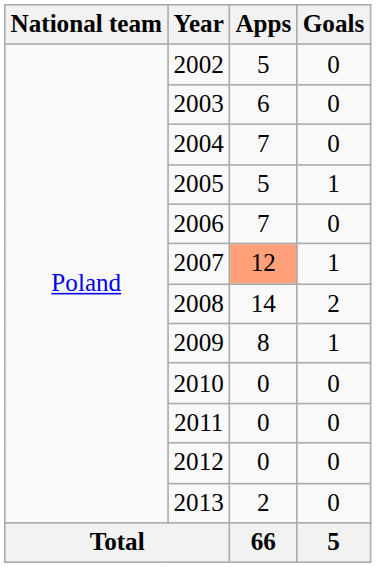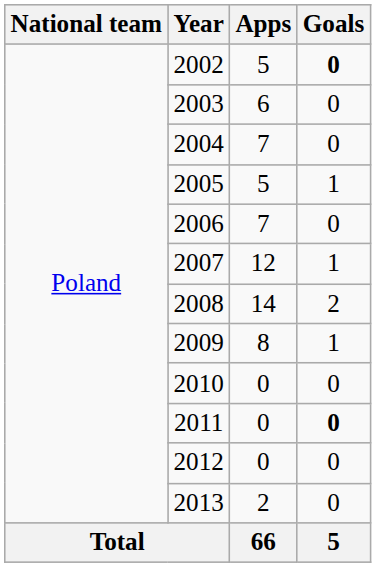(334, 64) normal -> (334, 64) bold
(263, 263) lightsalmon background -> (263, 263) no background
(334, 422) normal -> (334, 422) bold
